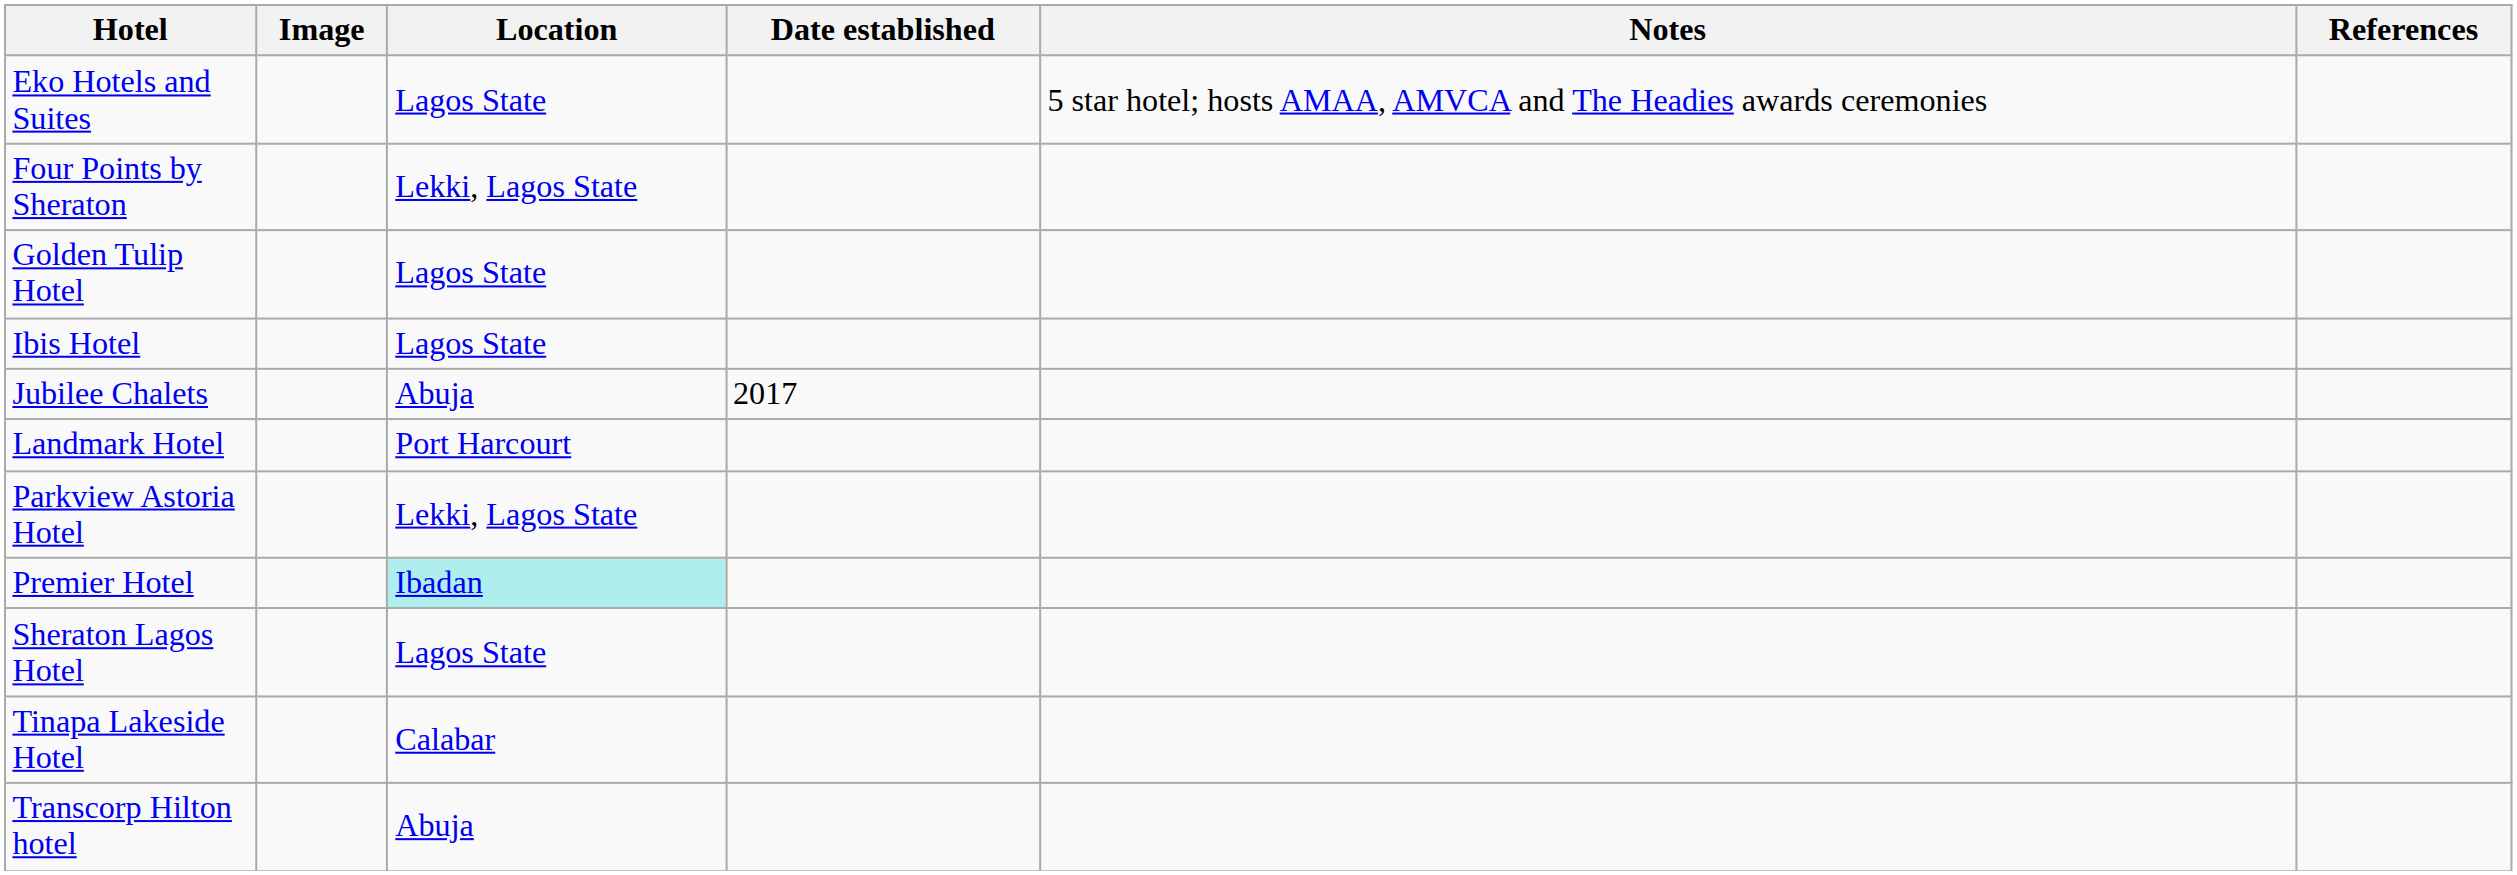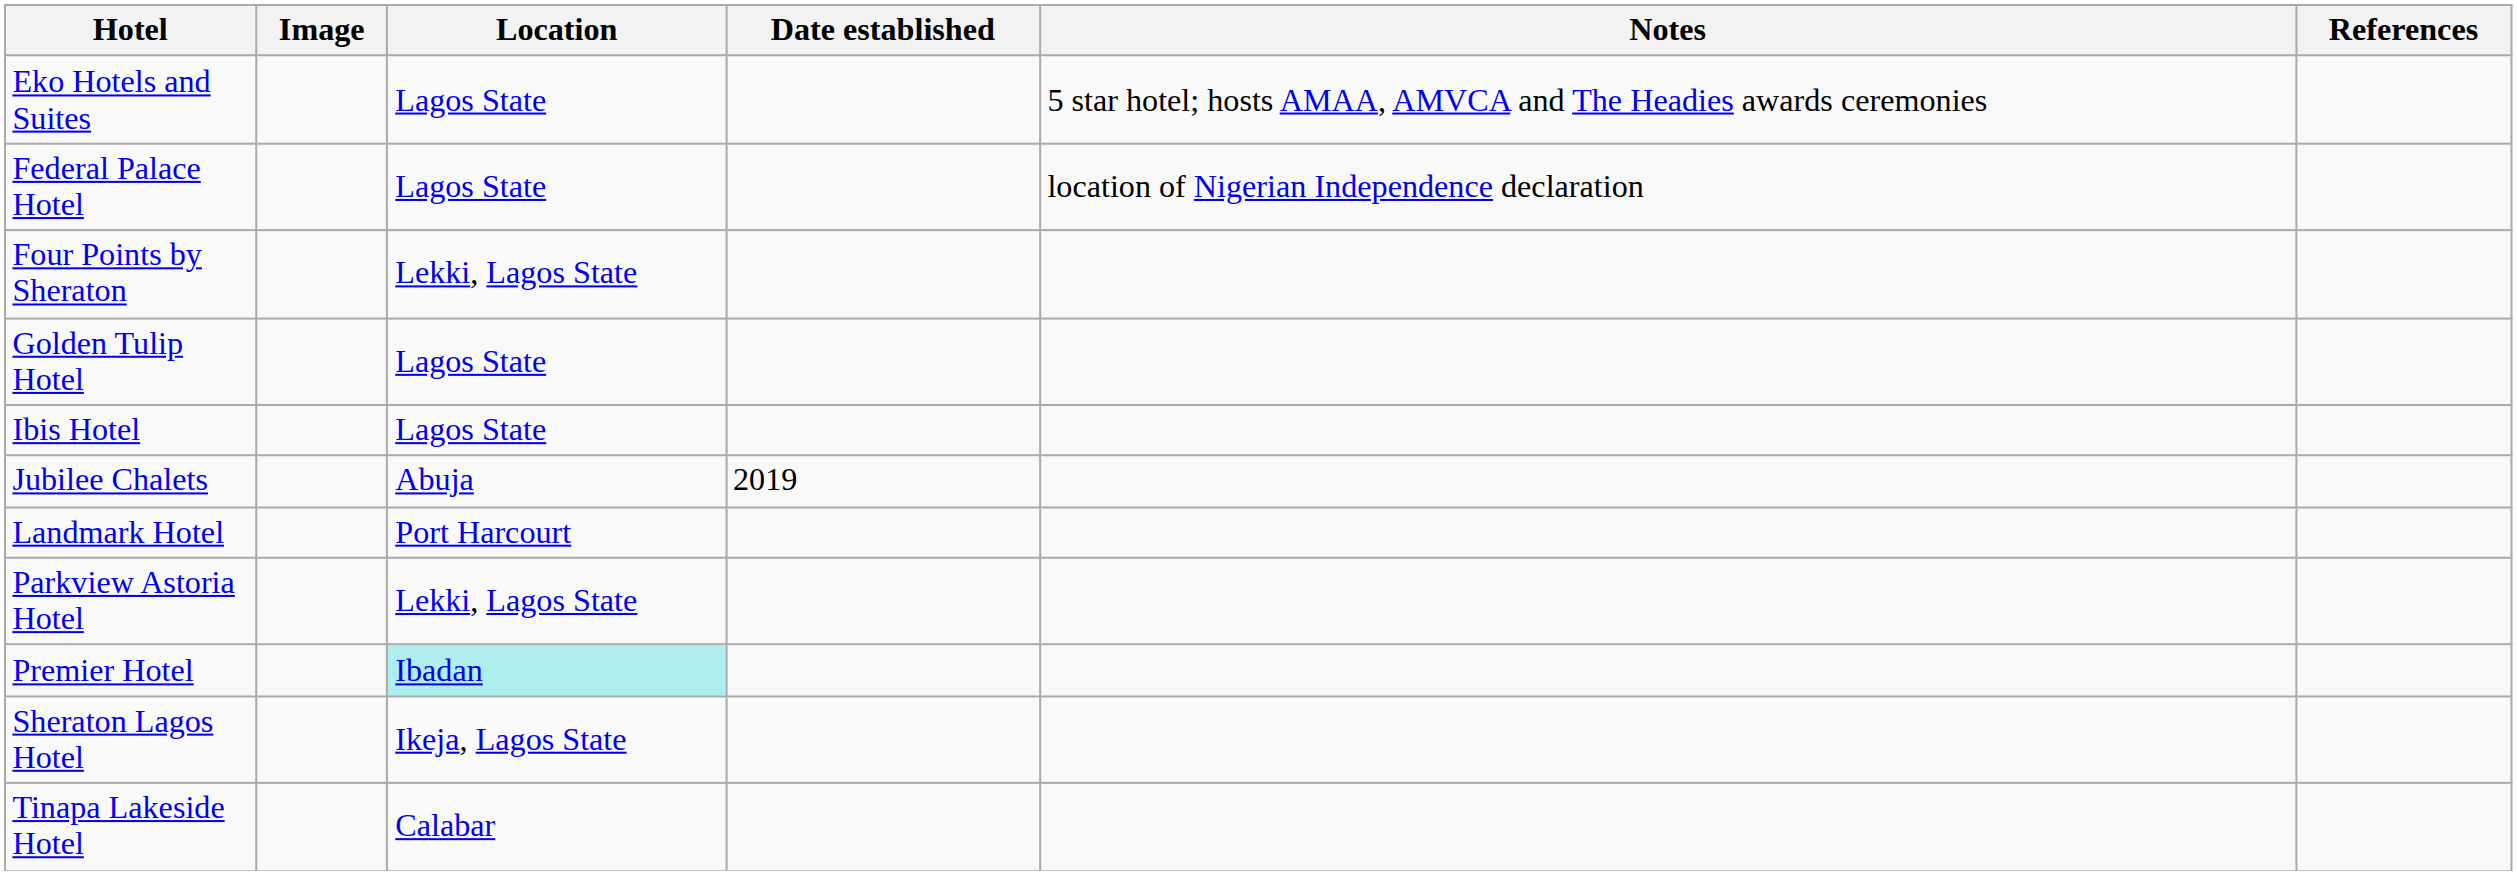+ row: (107, 186)
(765, 393) 2017 -> (765, 480) 2019
(471, 651) Lagos State -> (511, 739) Ikeja, Lagos State
- row: (122, 826)
